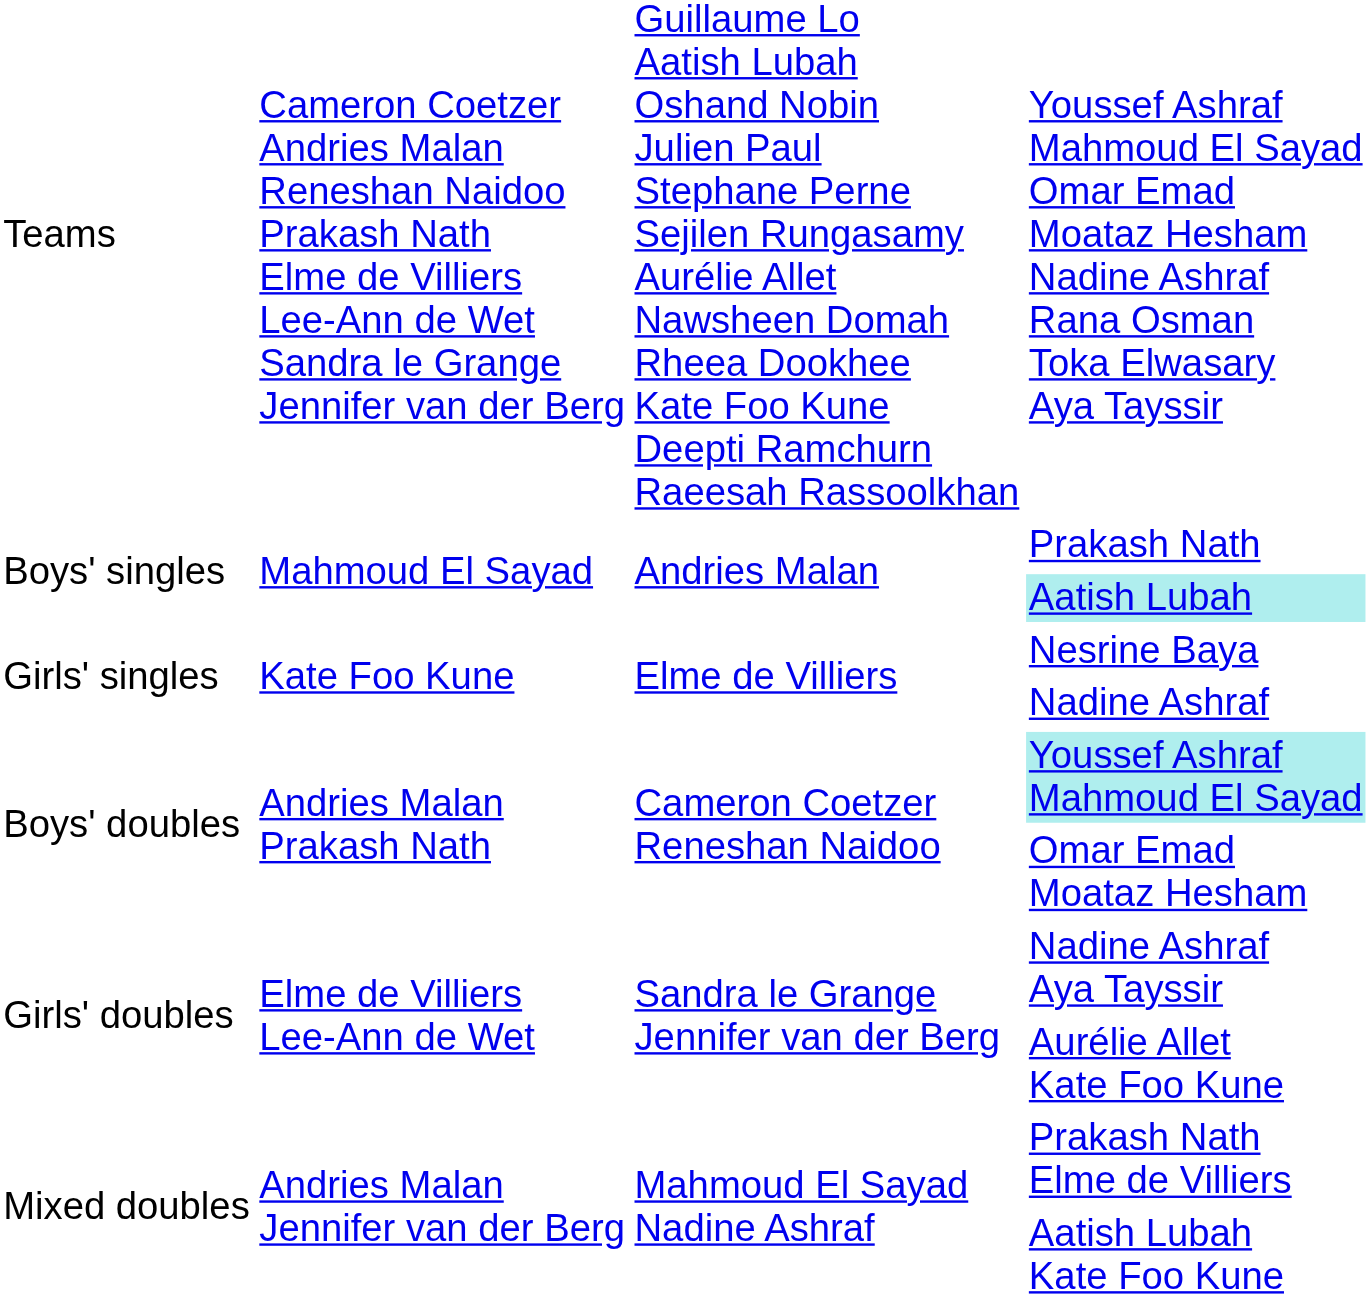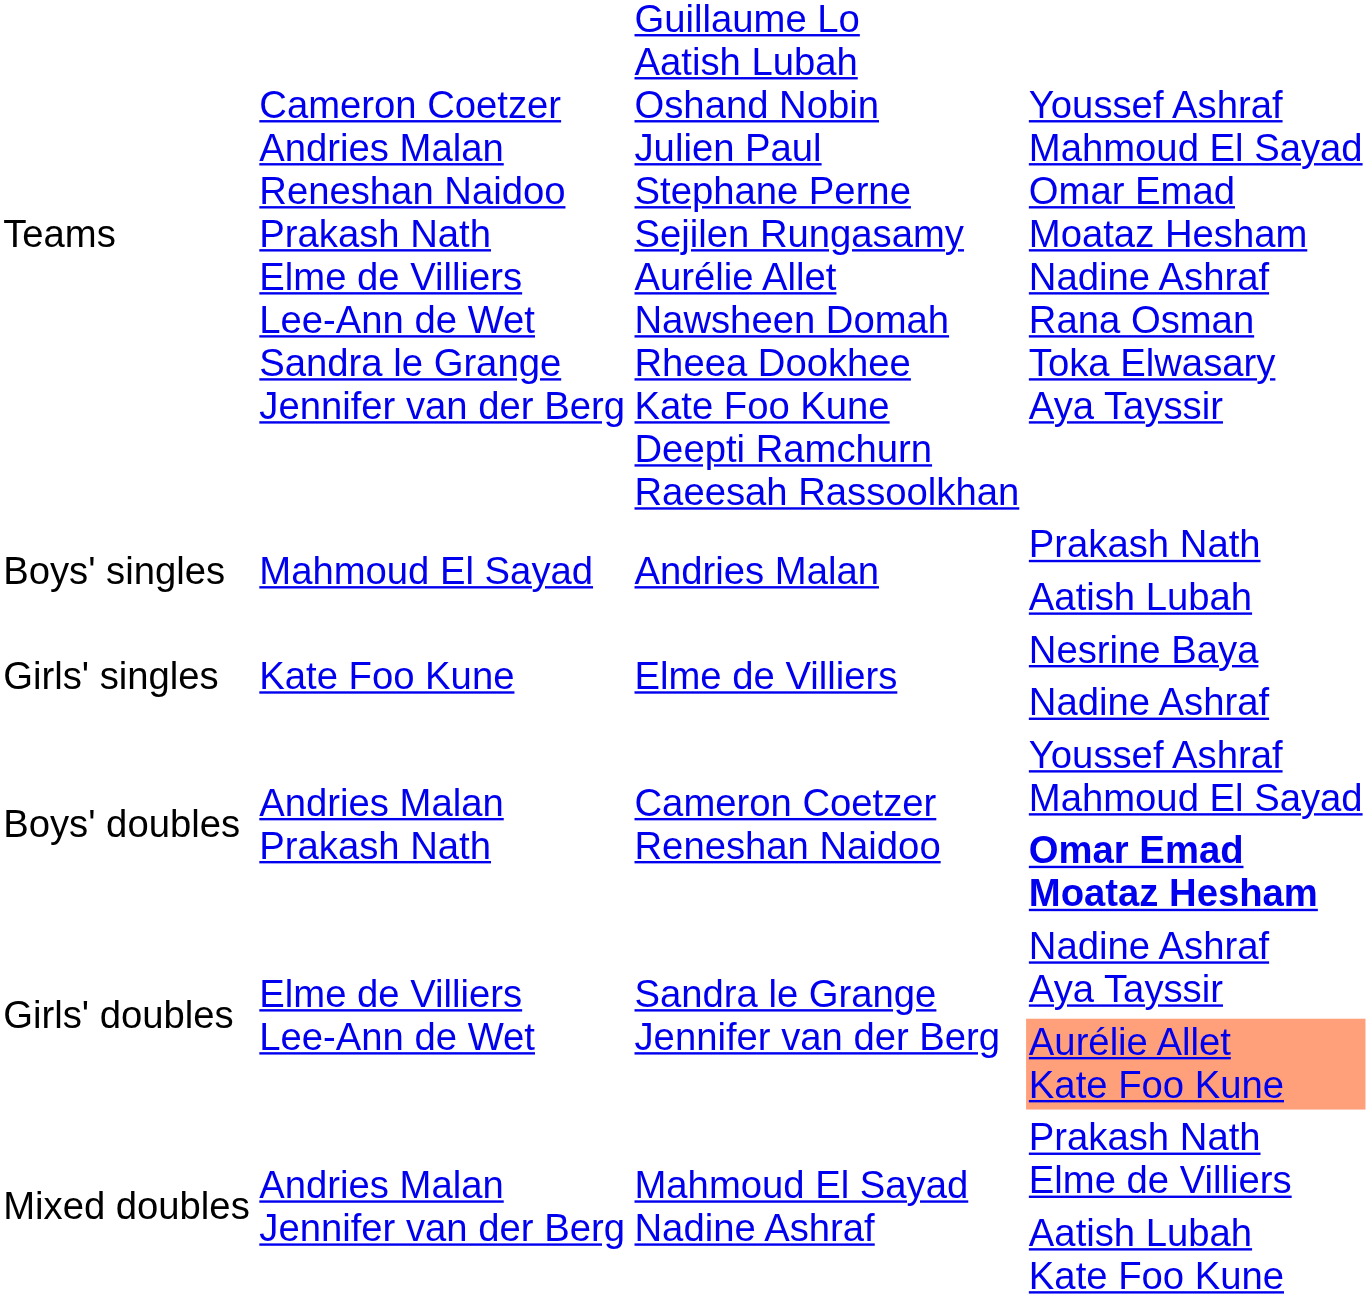(1140, 597) paleturquoise background -> (1140, 597) no background
(1196, 776) paleturquoise background -> (1196, 776) no background
(1168, 872) normal -> (1173, 872) bold
(1156, 1063) no background -> (1156, 1063) lightsalmon background
